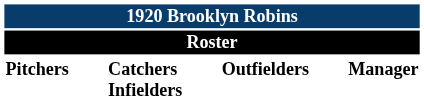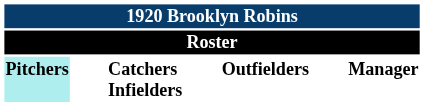(37, 68) no background -> (37, 68) paleturquoise background
